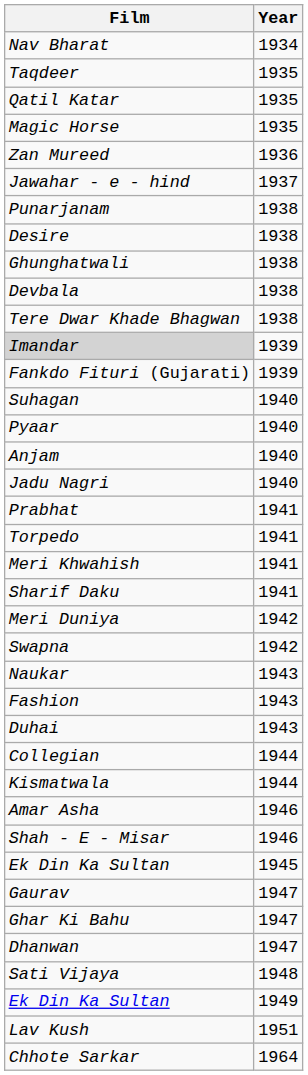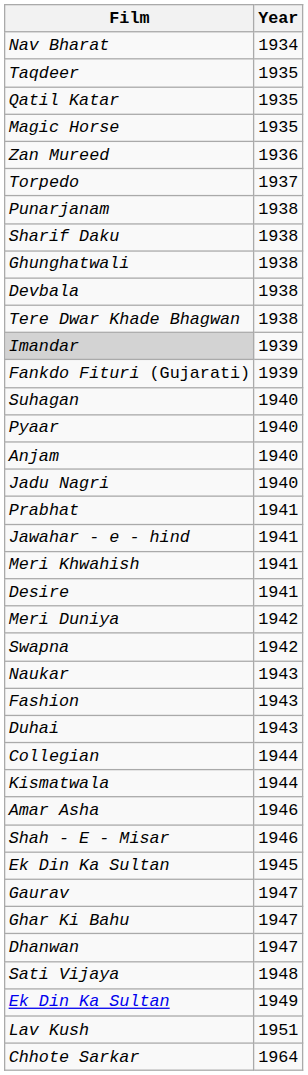(99, 182) Jawahar - e - hind -> (44, 182) Torpedo
(39, 237) Desire -> (64, 237) Sharif Daku
(44, 538) Torpedo -> (99, 538) Jawahar - e - hind
(64, 592) Sharif Daku -> (39, 592) Desire
